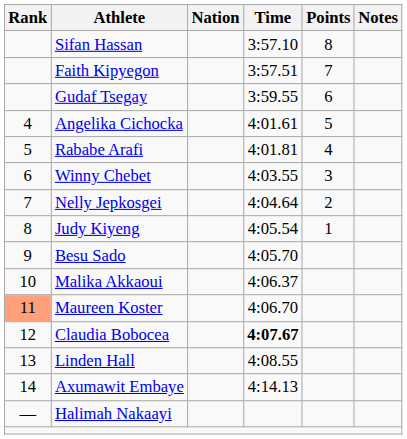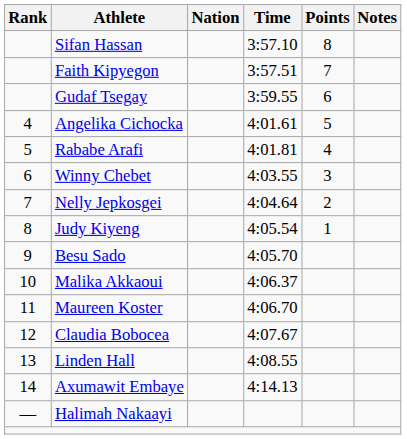(28, 307) lightsalmon background -> (28, 307) no background
(273, 334) bold -> (272, 334) normal
